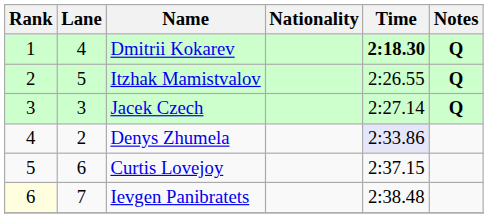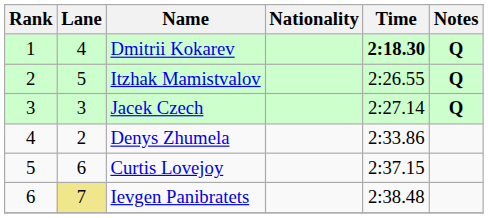(396, 138) lavender background -> (396, 138) no background
(31, 197) lightyellow background -> (31, 197) no background
(82, 197) no background -> (82, 197) khaki background
